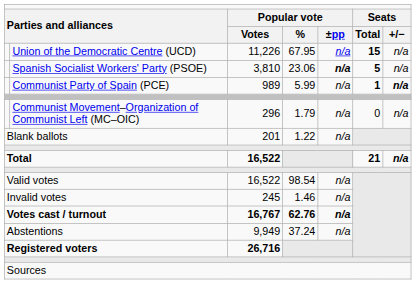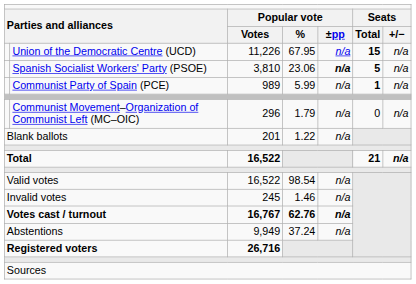(401, 85) bold -> (401, 85) normal
